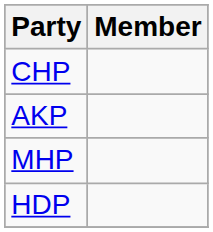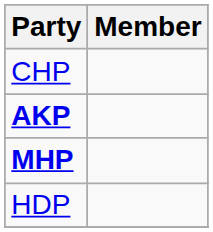(39, 115) normal -> (41, 115) bold
(42, 159) normal -> (42, 159) bold
